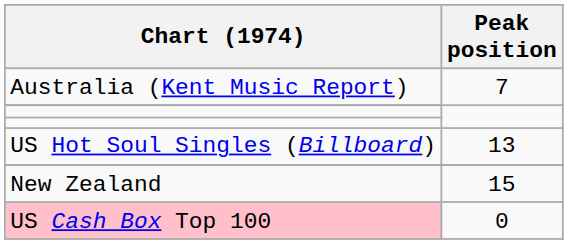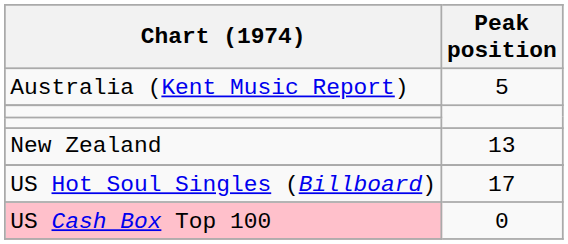(502, 87) 7 -> (502, 87) 5
(223, 146) US Hot Soul Singles (Billboard) -> (86, 146) New Zealand
(86, 184) New Zealand -> (223, 184) US Hot Soul Singles (Billboard)
(502, 184) 15 -> (502, 184) 17
